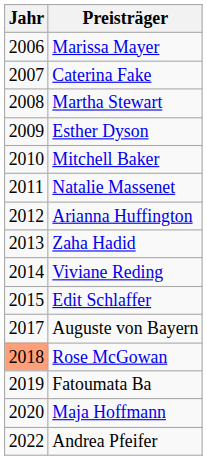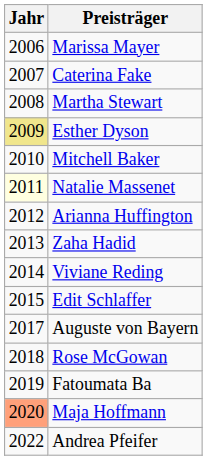(26, 131) no background -> (26, 131) khaki background
(26, 187) no background -> (26, 187) lightyellow background
(26, 356) lightsalmon background -> (26, 356) no background
(26, 412) no background -> (26, 412) lightsalmon background
